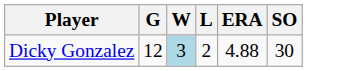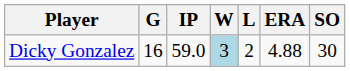+ column: (188, 19)
(153, 50) 12 -> (153, 50) 16
